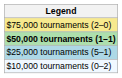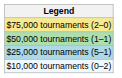(61, 38) bold -> (59, 38) normal
